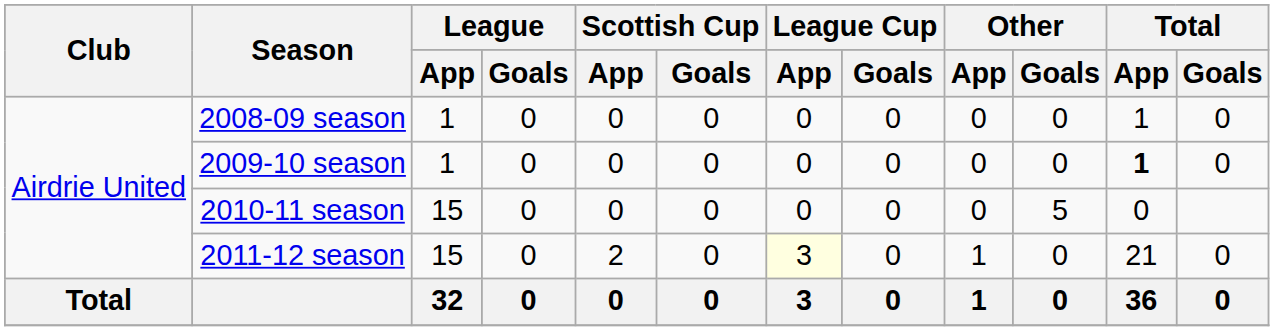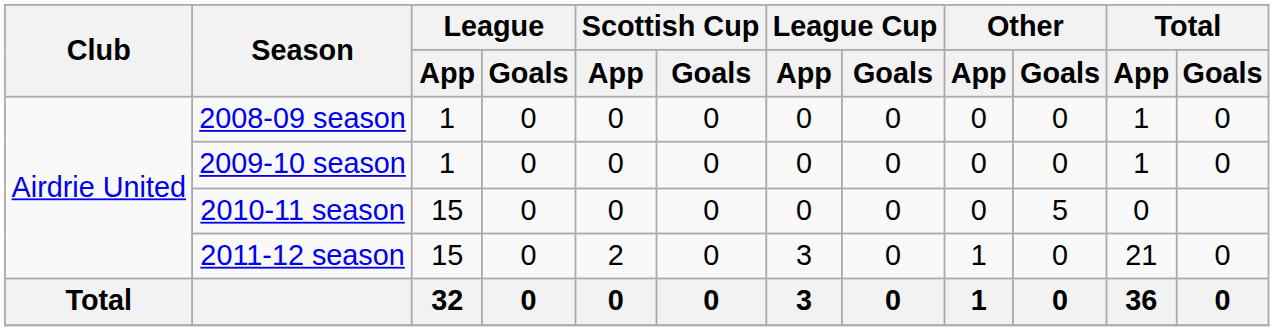(1141, 164) bold -> (1141, 164) normal
(804, 255) lightyellow background -> (804, 255) no background
